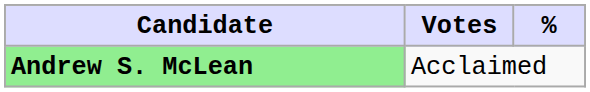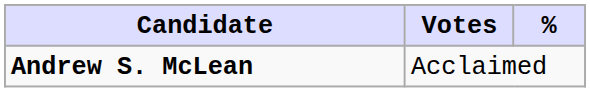(132, 67) lightgreen background -> (132, 67) no background
